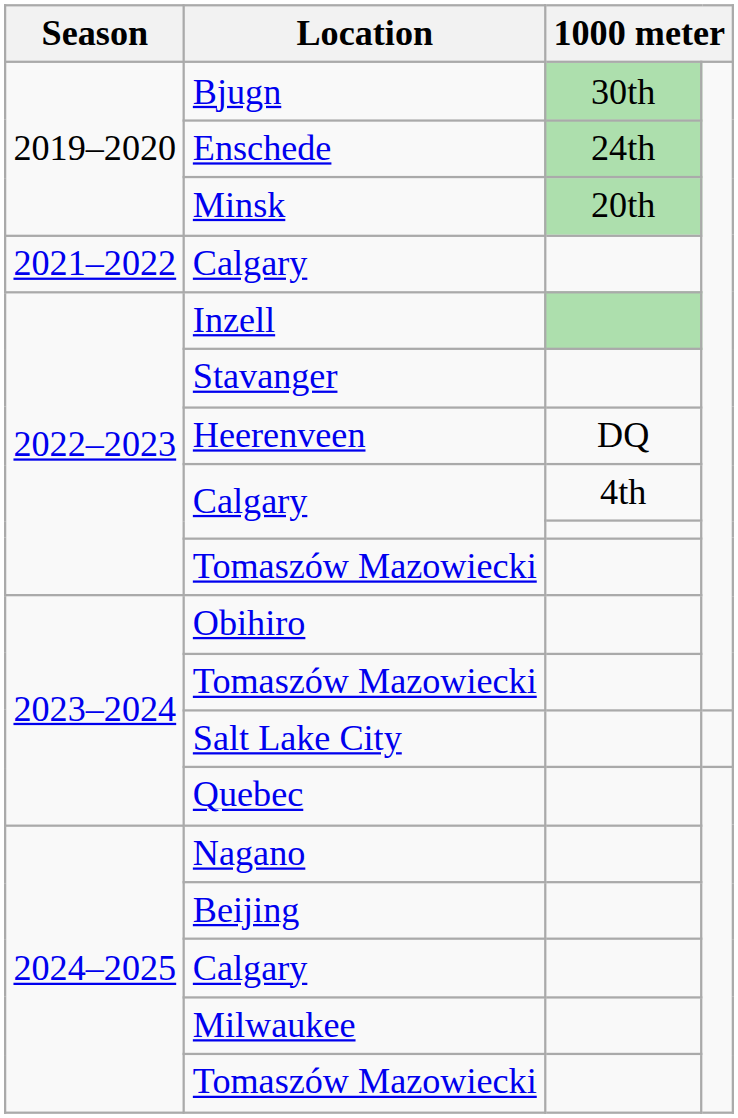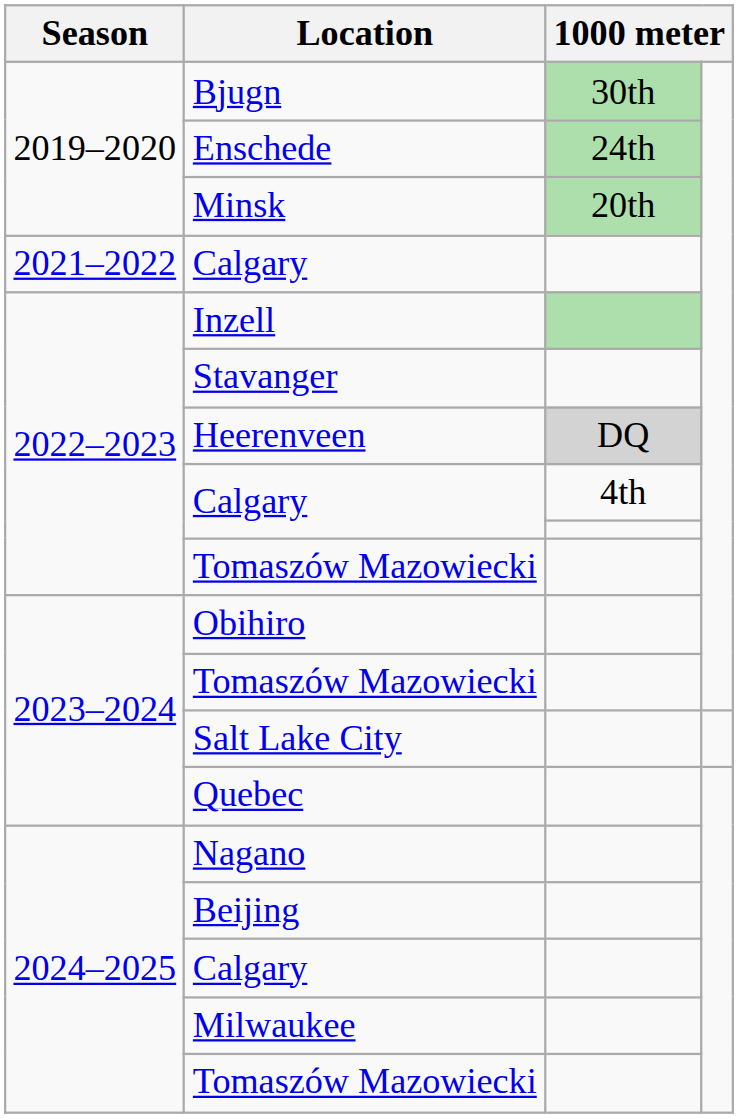(623, 434) no background -> (623, 434) lightgrey background
